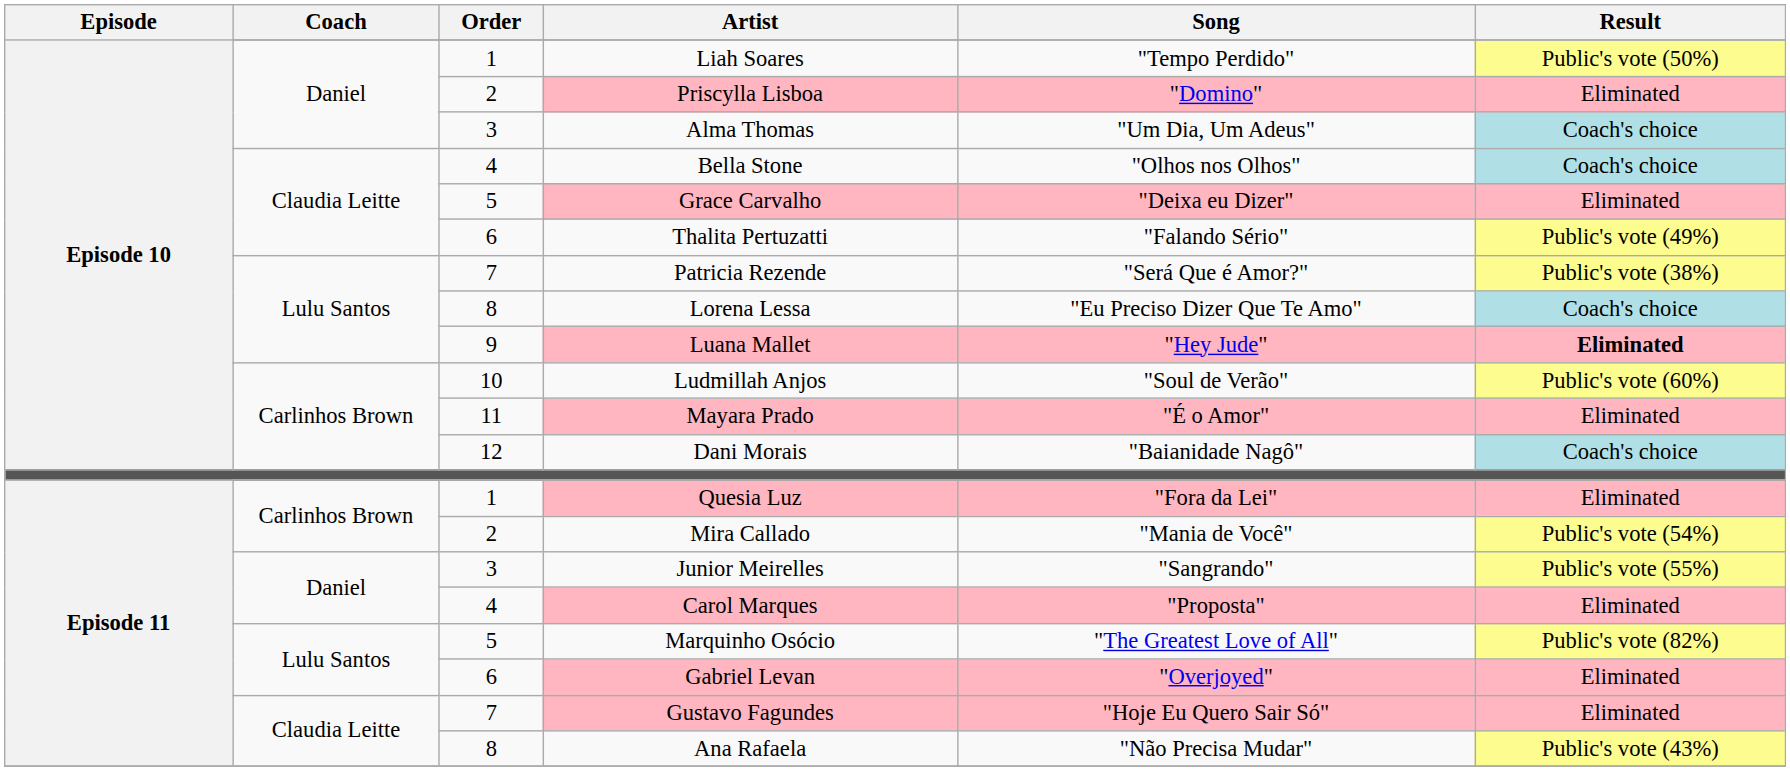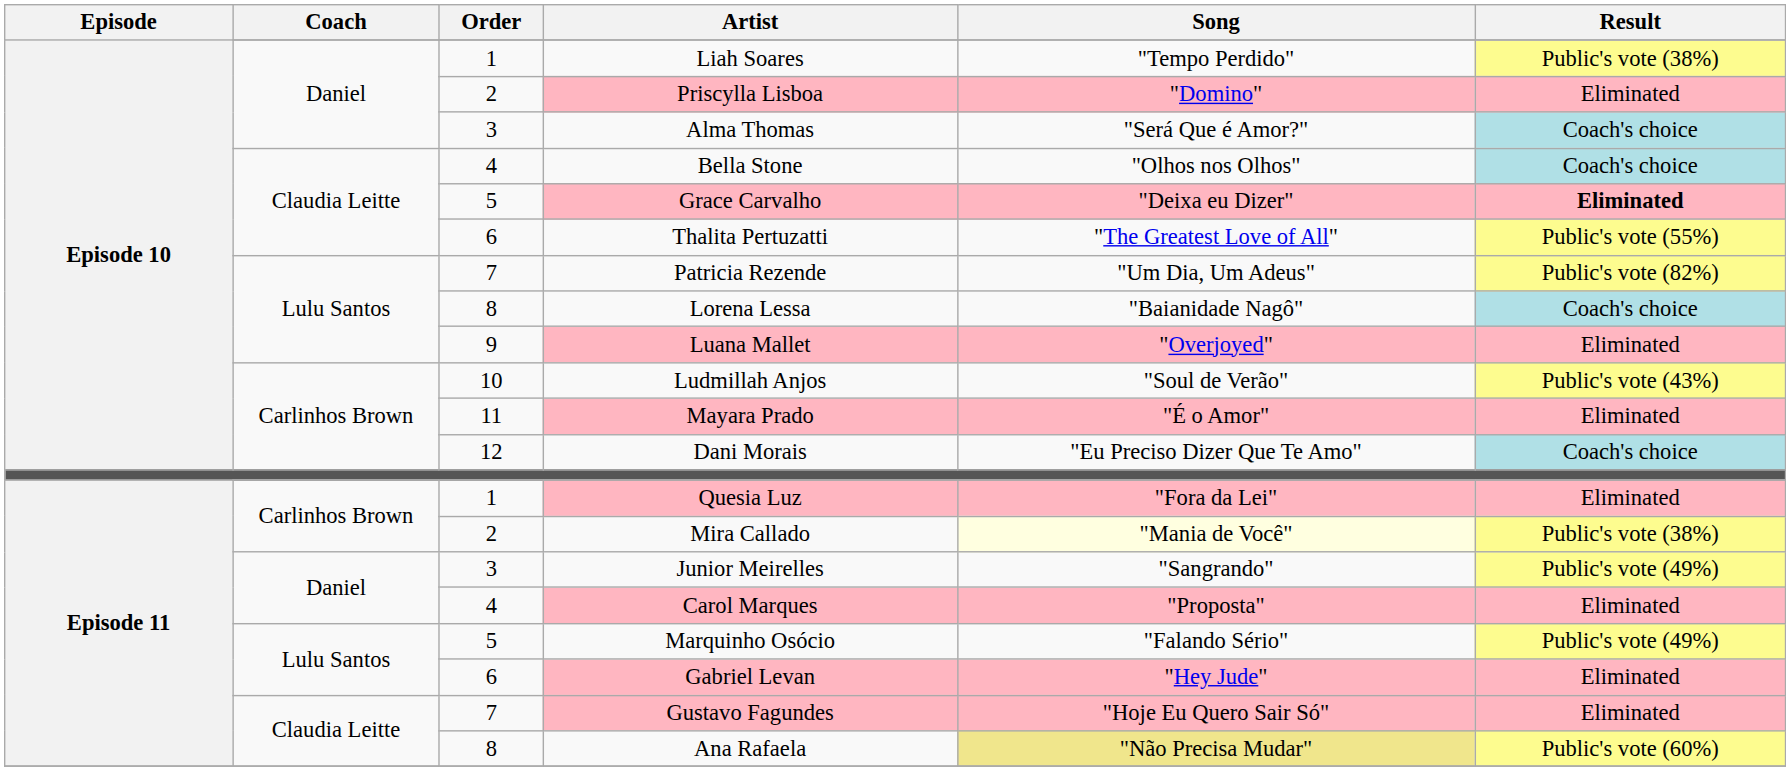(1630, 58) Public's vote (50%) -> (1630, 58) Public's vote (38%)
(1216, 129) "Um Dia, Um Adeus" -> (1216, 129) "Será Que é Amor?"
(1630, 201) normal -> (1630, 201) bold
(1216, 237) "Falando Sério" -> (1216, 237) "The Greatest Love of All"
(1630, 237) Public's vote (49%) -> (1630, 237) Public's vote (55%)
(1216, 272) "Será Que é Amor?" -> (1216, 272) "Um Dia, Um Adeus"
(1630, 272) Public's vote (38%) -> (1630, 272) Public's vote (82%)
(1216, 308) "Eu Preciso Dizer Que Te Amo" -> (1216, 308) "Baianidade Nagô"
(1216, 344) "Hey Jude" -> (1216, 344) "Overjoyed"
(1630, 344) bold -> (1630, 344) normal
(1630, 380) Public's vote (60%) -> (1630, 380) Public's vote (43%)
(1216, 451) "Baianidade Nagô" -> (1216, 451) "Eu Preciso Dizer Que Te Amo"
(1216, 533) no background -> (1216, 533) lightyellow background
(1630, 533) Public's vote (54%) -> (1630, 533) Public's vote (38%)
(1630, 569) Public's vote (55%) -> (1630, 569) Public's vote (49%)
(1216, 641) "The Greatest Love of All" -> (1216, 641) "Falando Sério"
(1630, 641) Public's vote (82%) -> (1630, 641) Public's vote (49%)
(1216, 676) "Overjoyed" -> (1216, 676) "Hey Jude"
(1216, 748) no background -> (1216, 748) khaki background
(1630, 748) Public's vote (43%) -> (1630, 748) Public's vote (60%)
